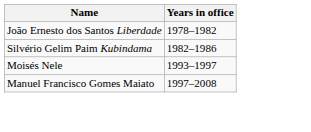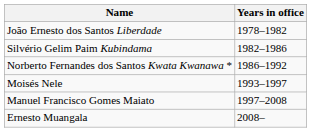+ row: (119, 65)
+ row: (47, 118)
